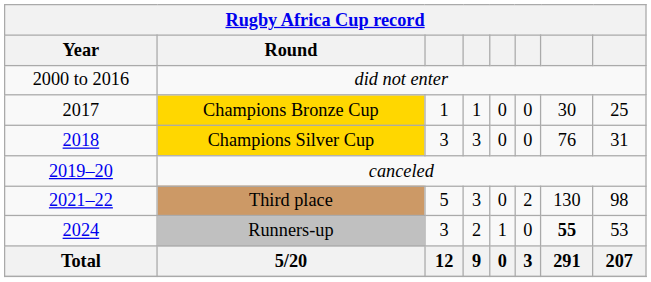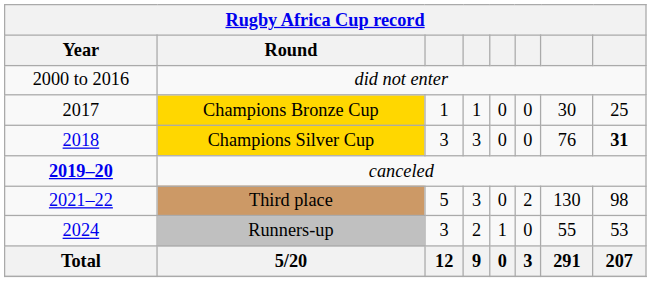(619, 140) normal -> (619, 140) bold
(81, 170) normal -> (81, 170) bold
(567, 231) bold -> (567, 231) normal
